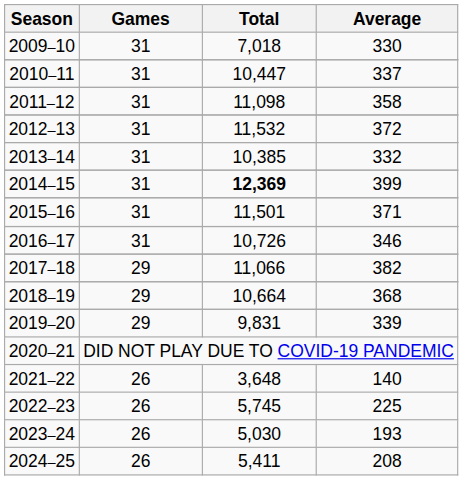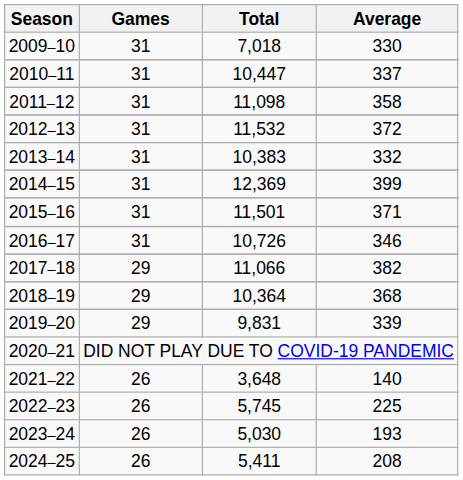(259, 157) 10,385 -> (259, 157) 10,383
(259, 185) bold -> (259, 185) normal
(259, 295) 10,664 -> (259, 295) 10,364
